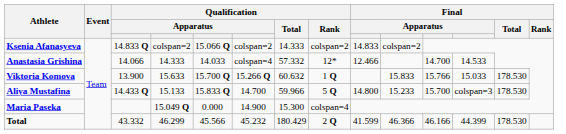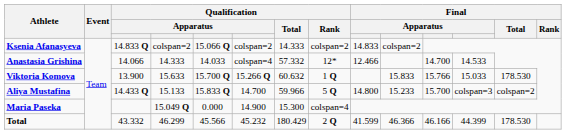(512, 91) 178.530 -> (516, 91) colspan=2
